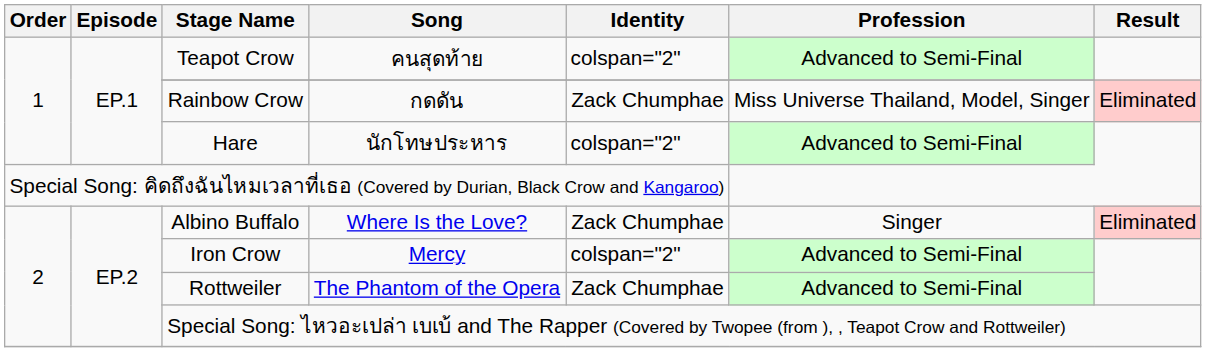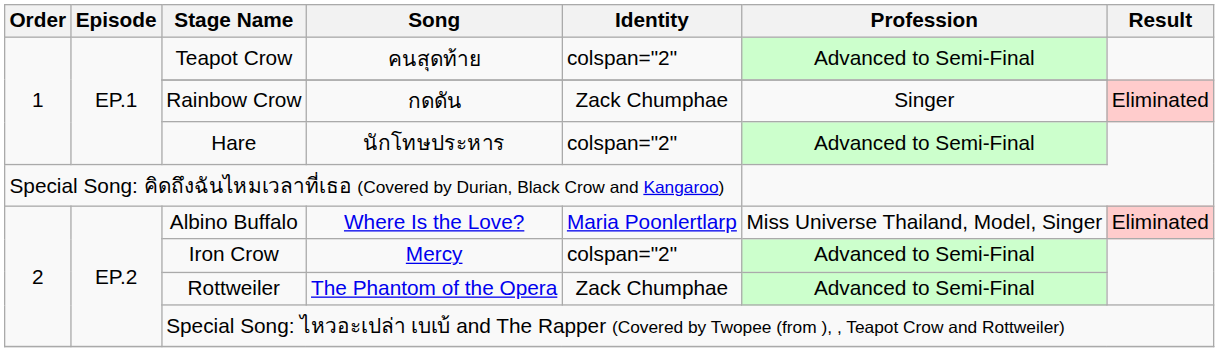(912, 100) Miss Universe Thailand, Model, Singer -> (924, 100) Singer
(647, 222) Zack Chumphae -> (652, 222) Maria Poonlertlarp
(912, 222) Singer -> (924, 222) Miss Universe Thailand, Model, Singer
